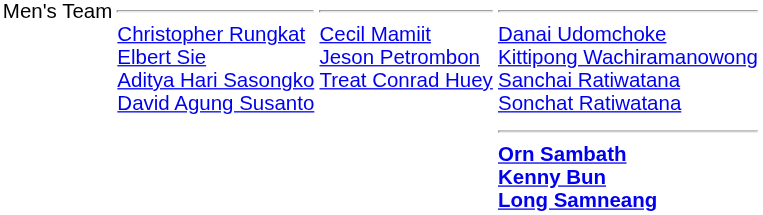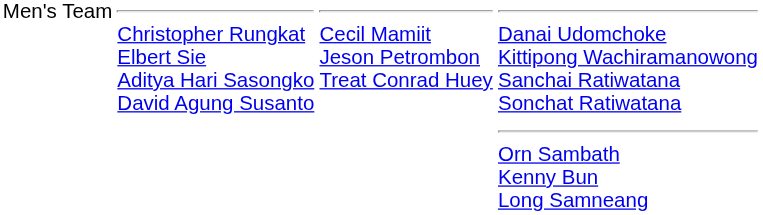(628, 171) bold -> (628, 171) normal
